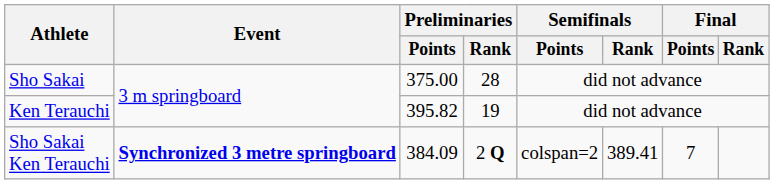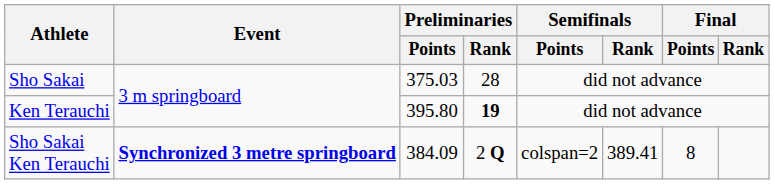(432, 80) 375.00 -> (432, 80) 375.03
(432, 111) 395.82 -> (432, 111) 395.80
(490, 111) normal -> (490, 111) bold
(691, 153) 7 -> (691, 153) 8
